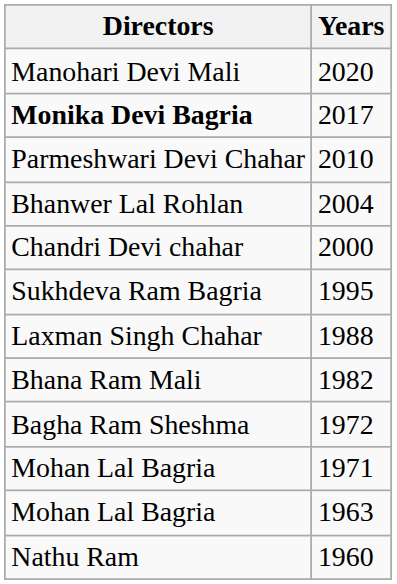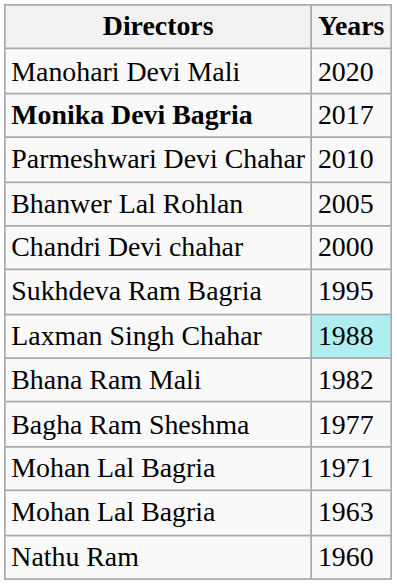(346, 203) 2004 -> (346, 203) 2005
(346, 335) no background -> (346, 335) paleturquoise background
(346, 423) 1972 -> (346, 423) 1977
